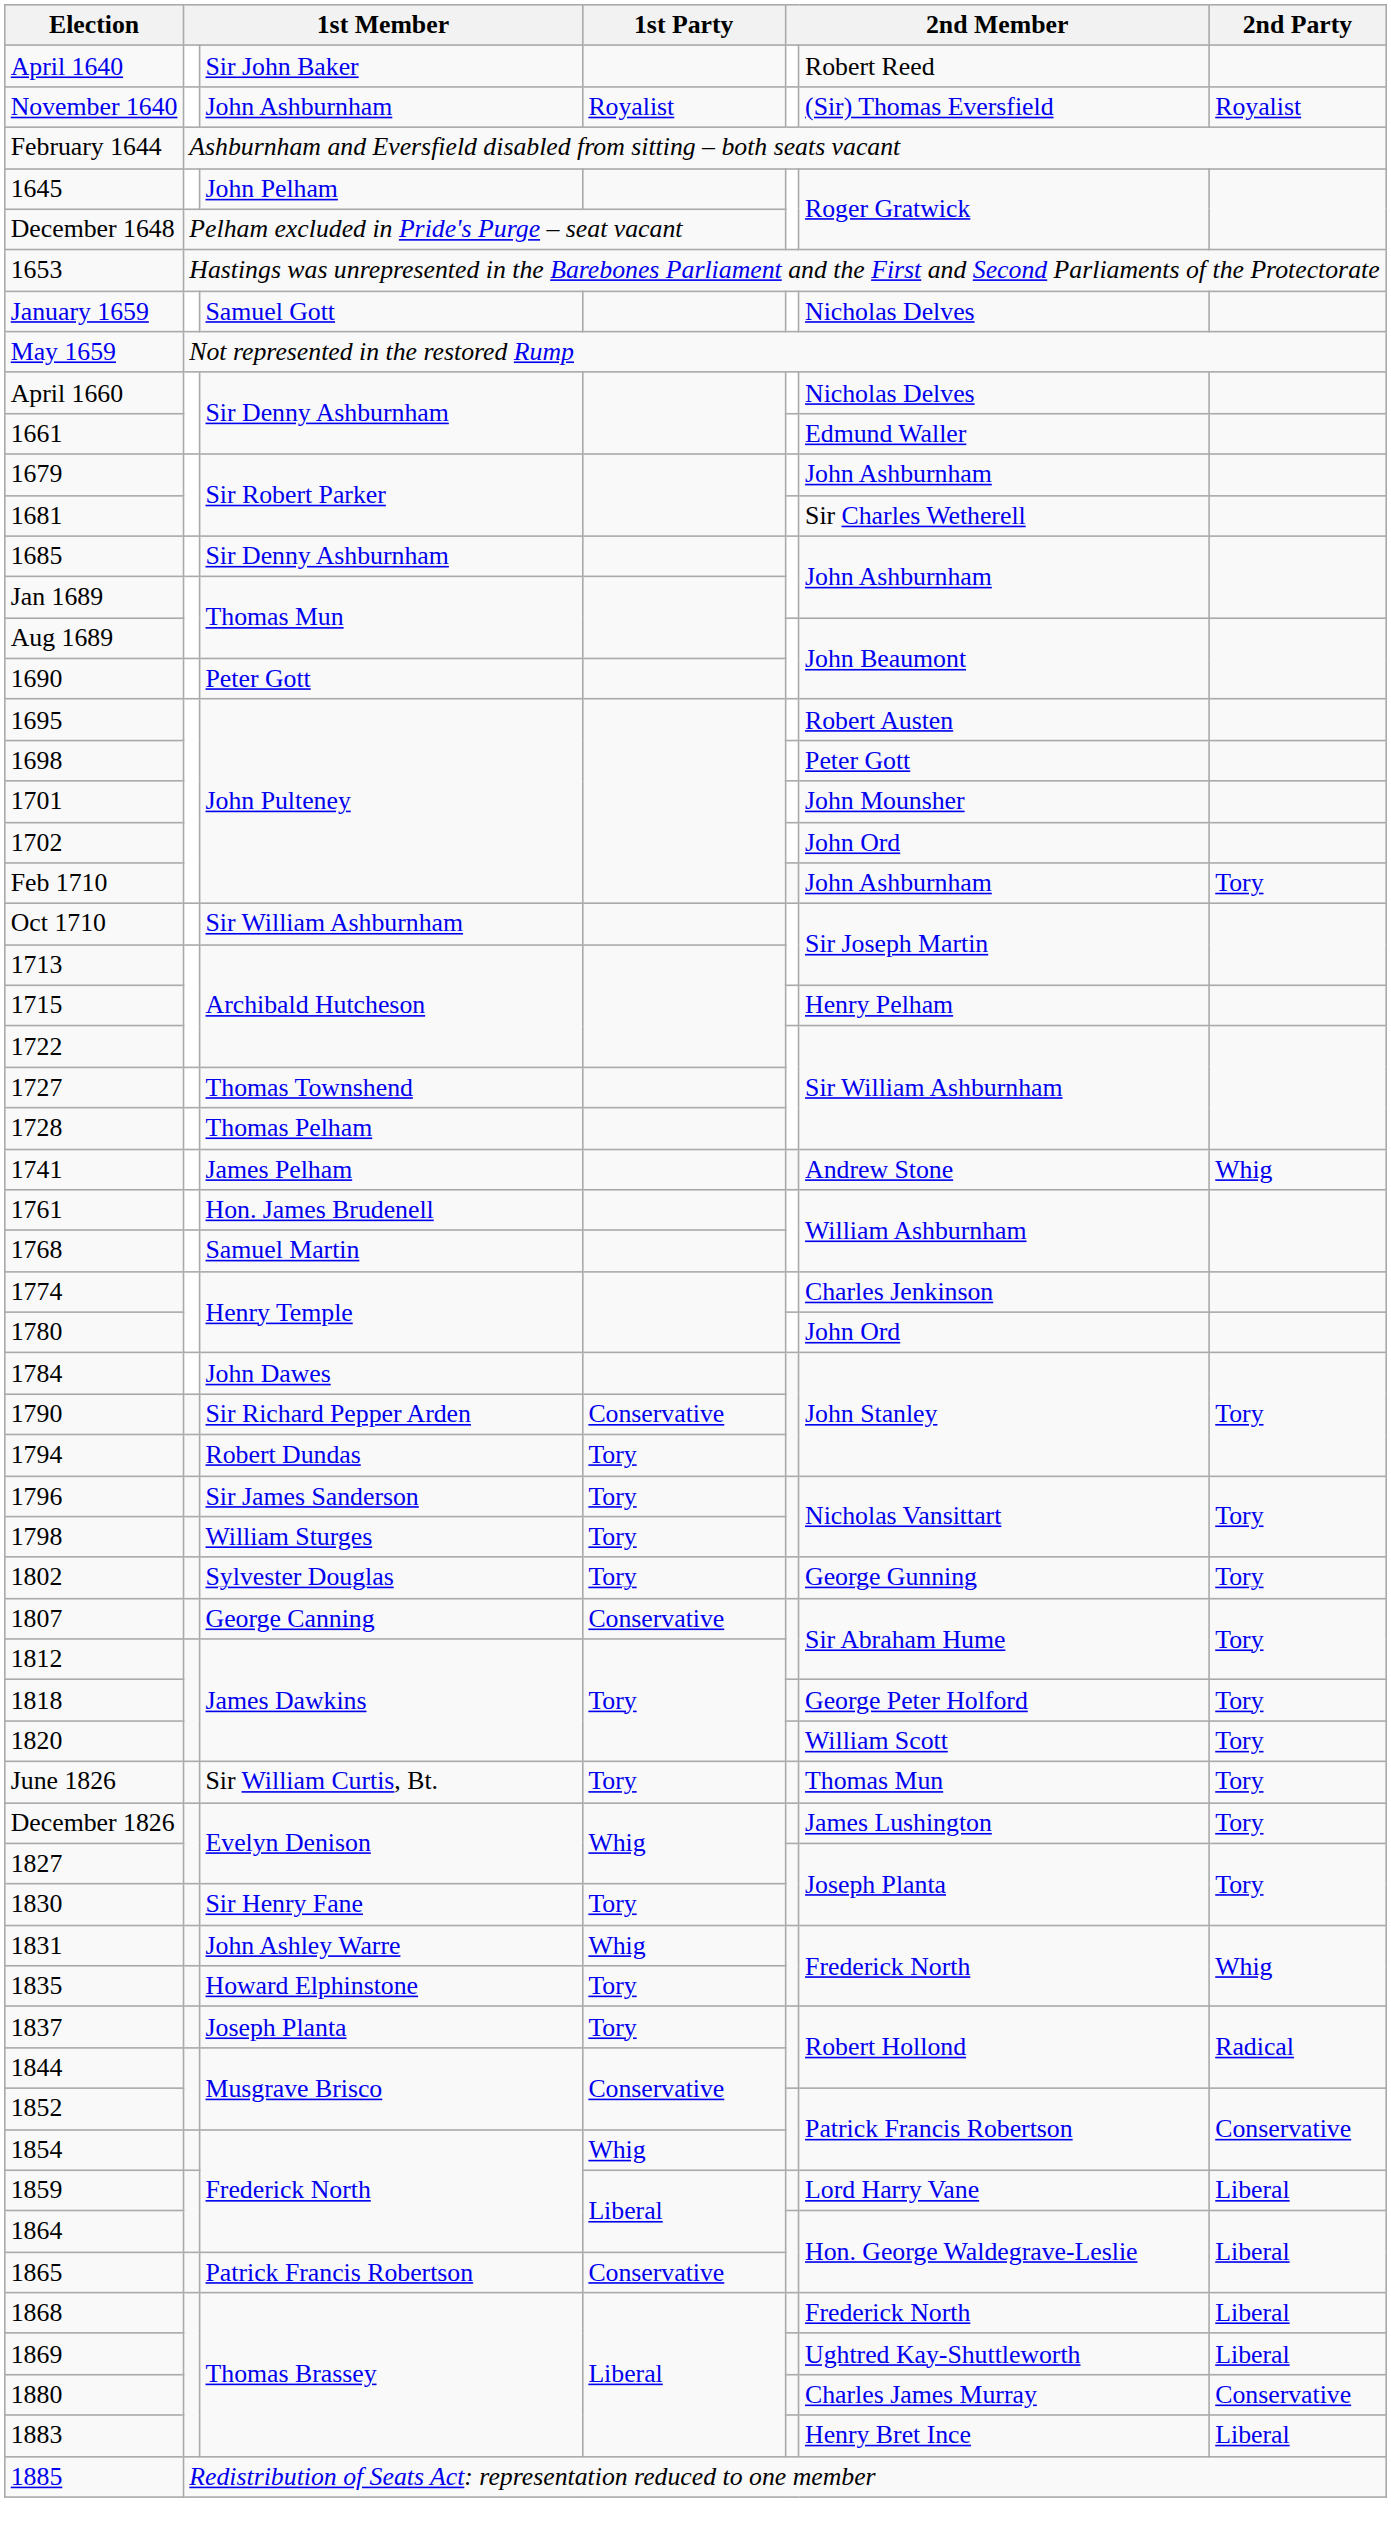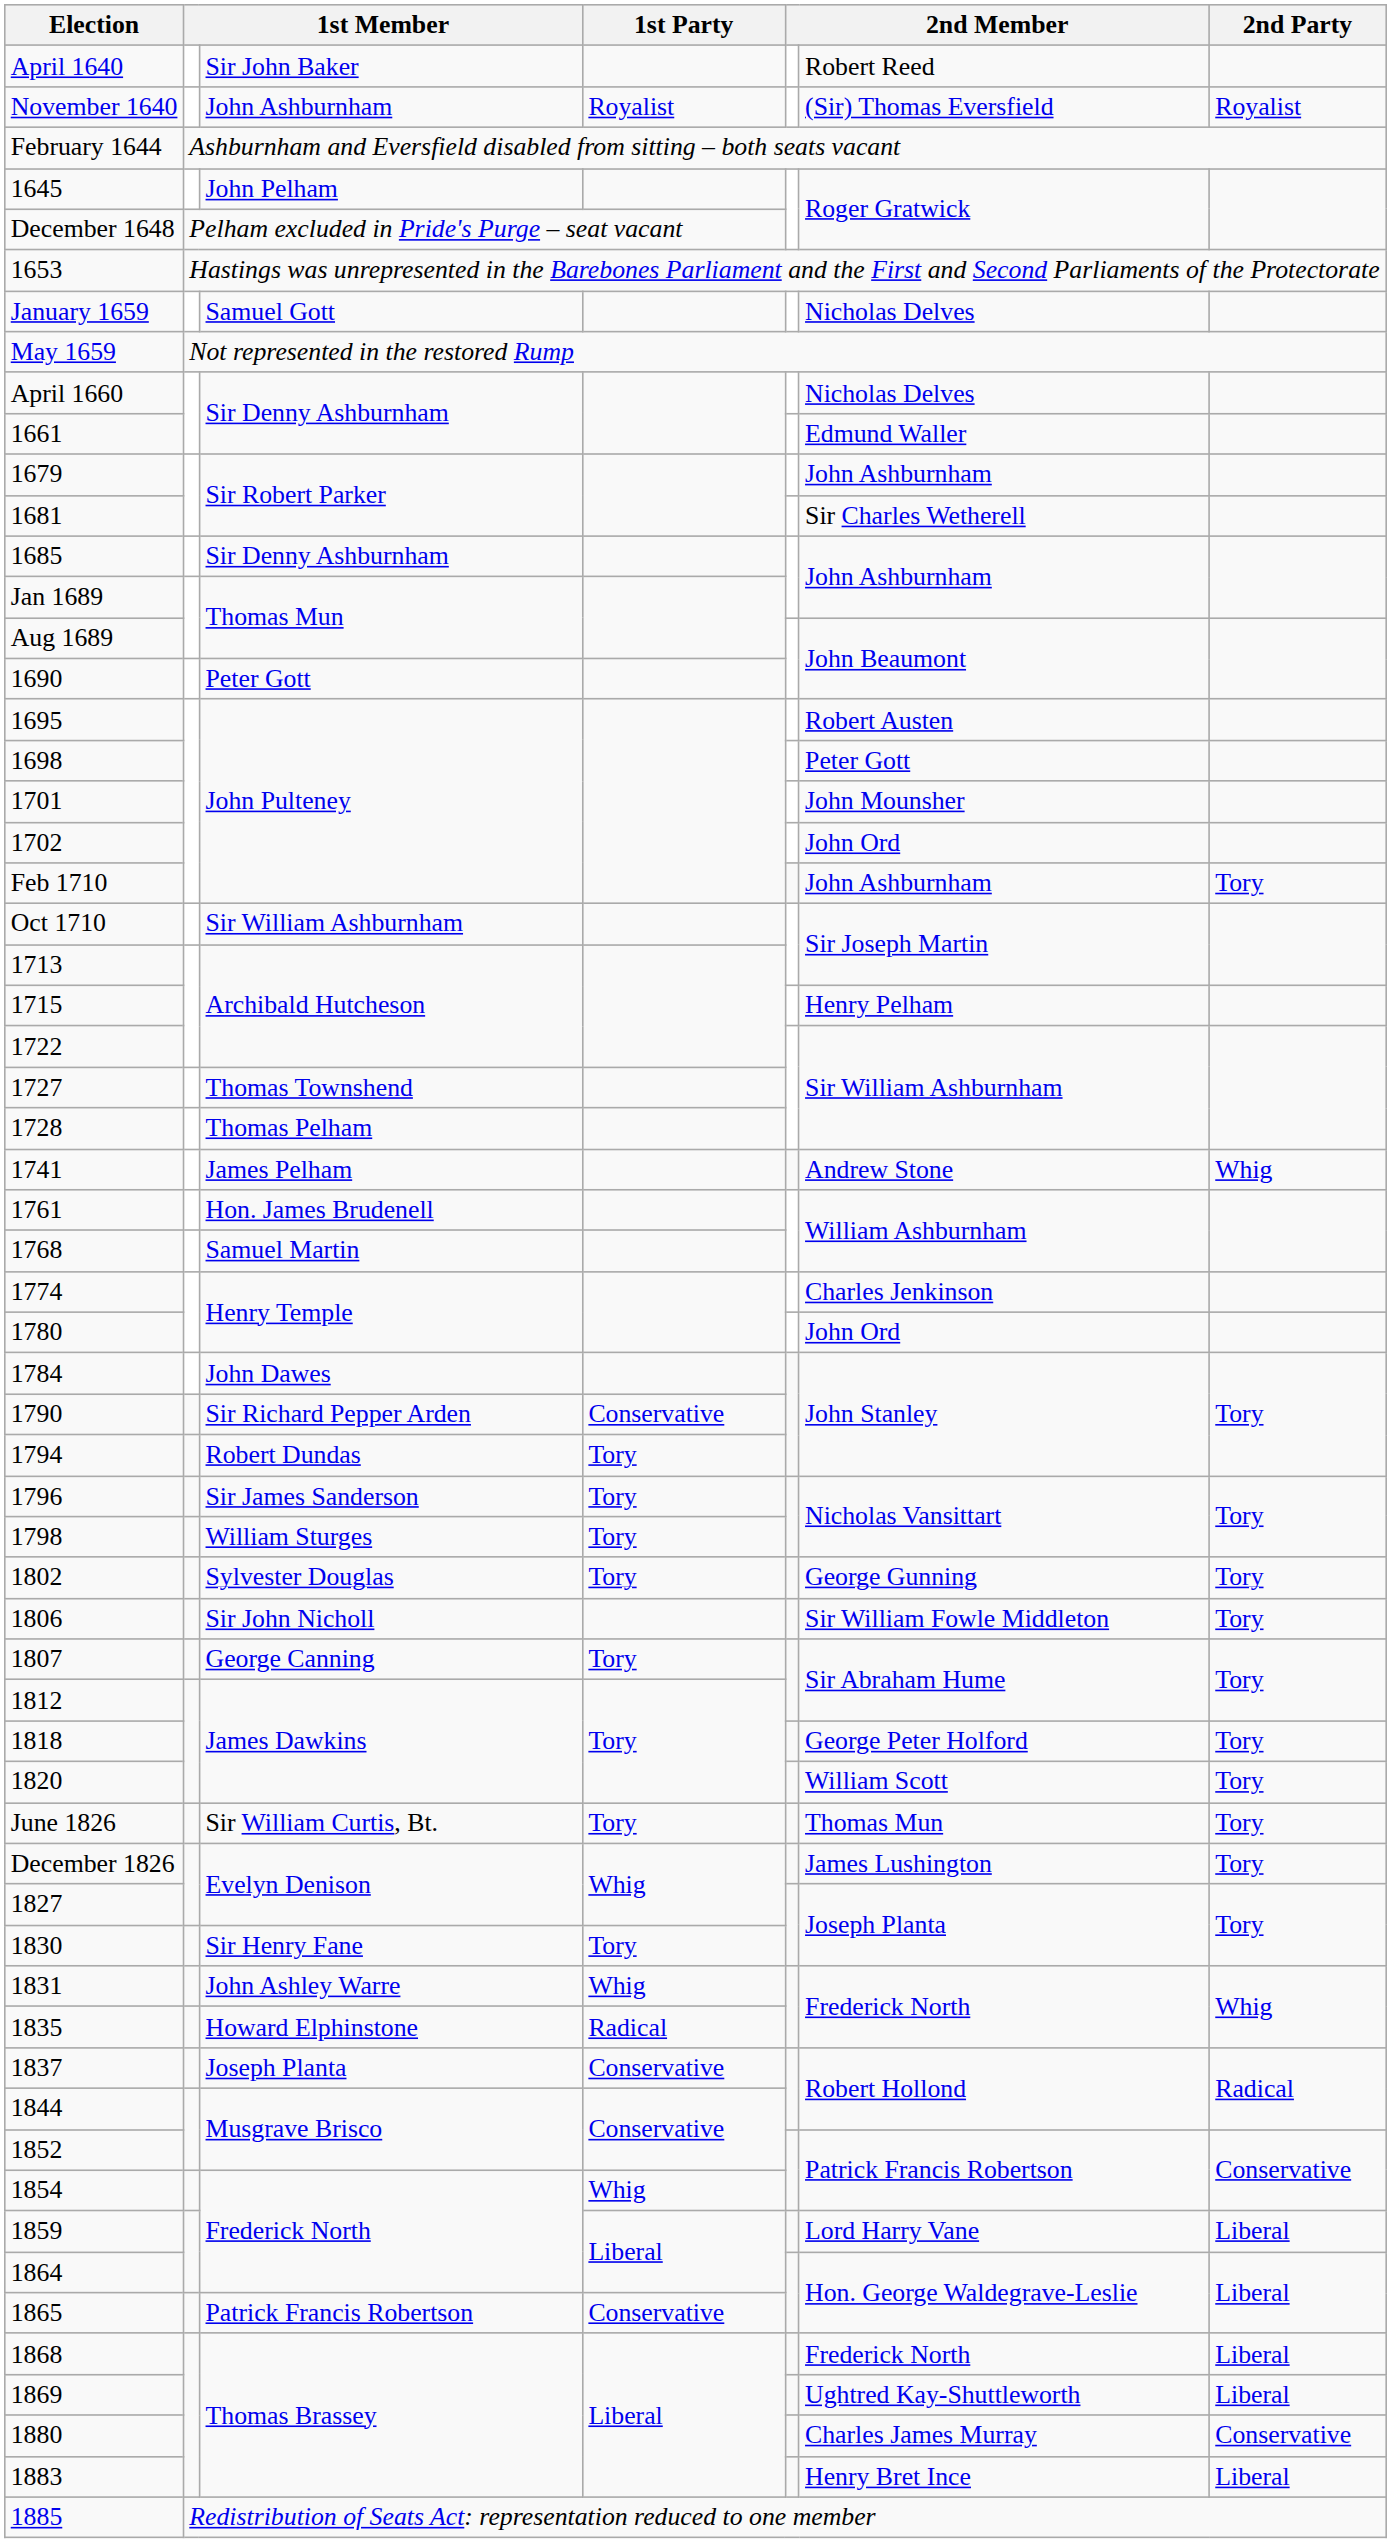+ row: (37, 1618)
(656, 1618) Conservative -> (613, 1659) Tory
(613, 1985) Tory -> (628, 2026) Radical
(613, 2026) Tory -> (656, 2067) Conservative
